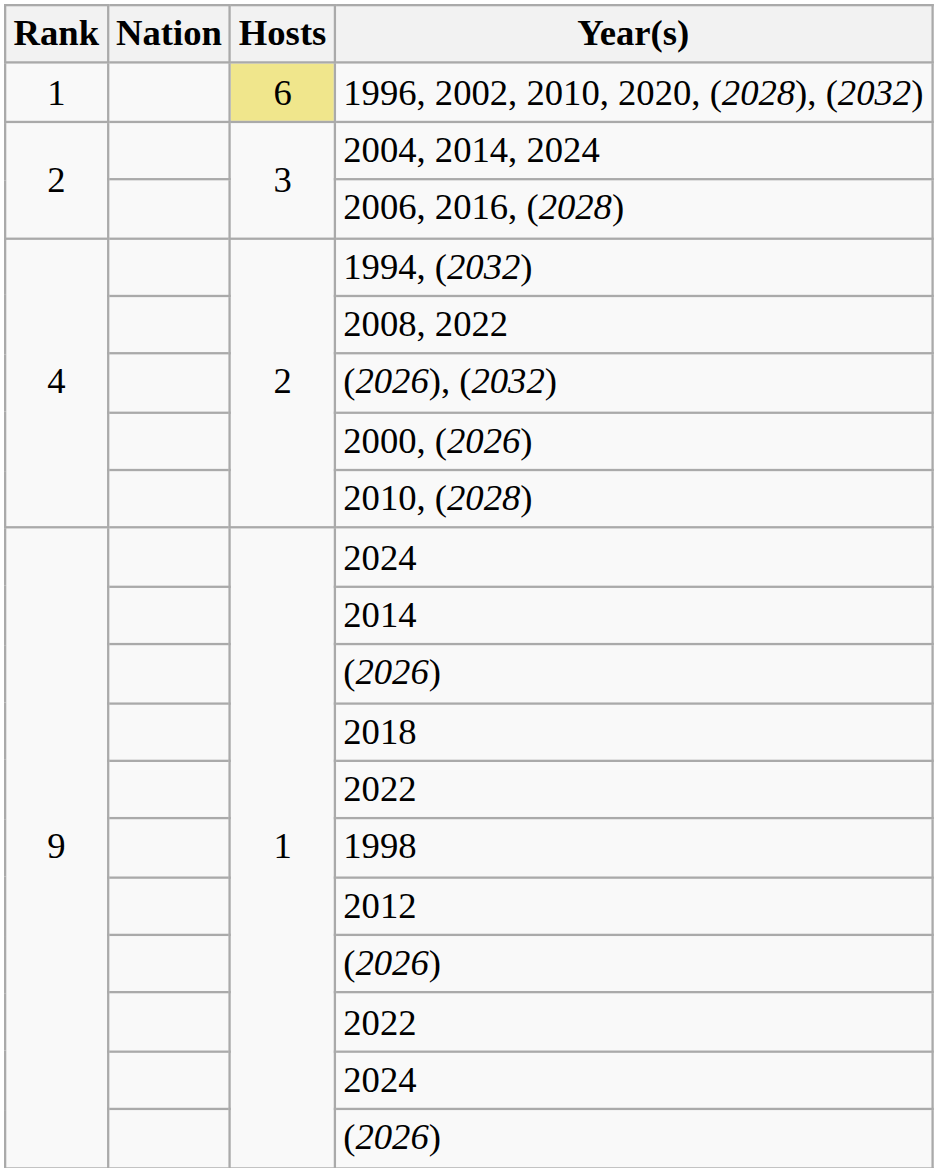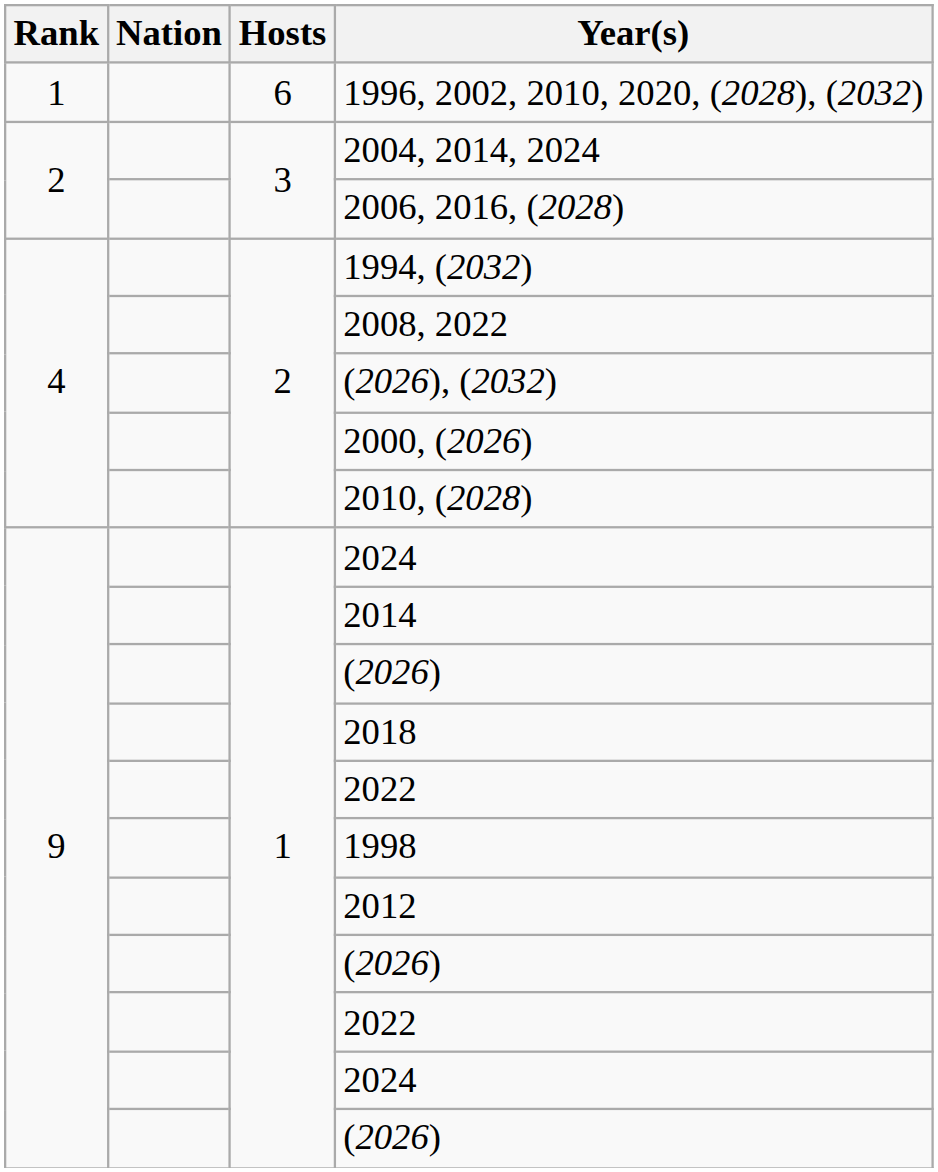(283, 91) khaki background -> (283, 91) no background
